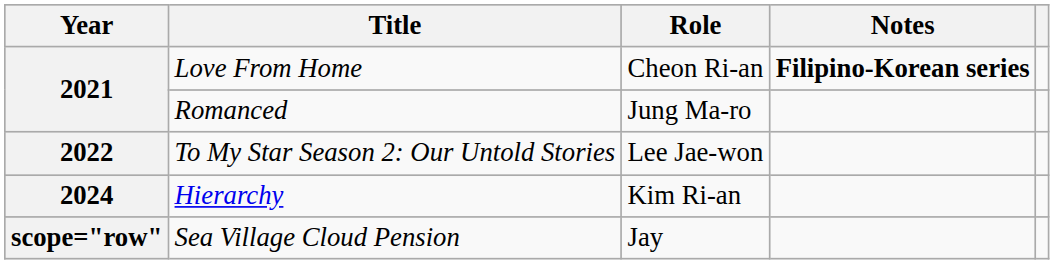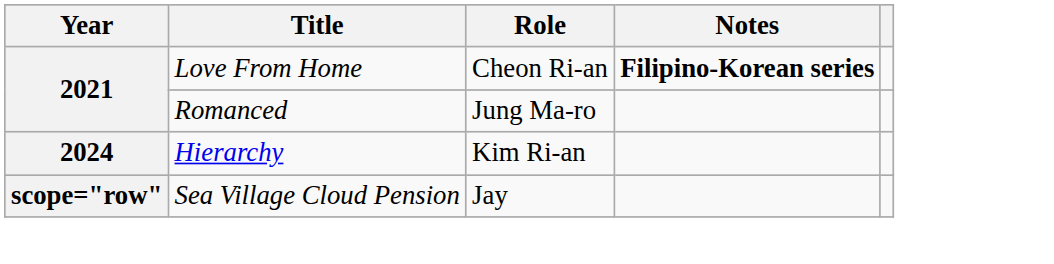- row: (395, 152)
